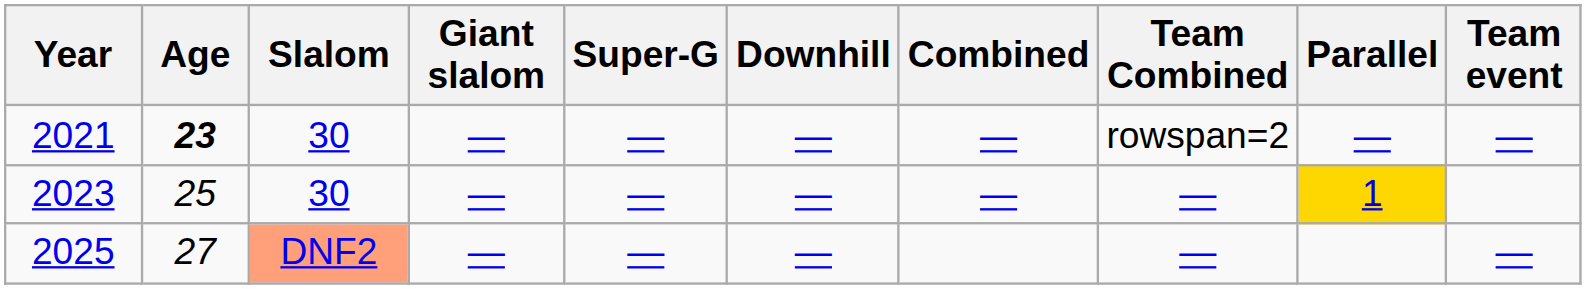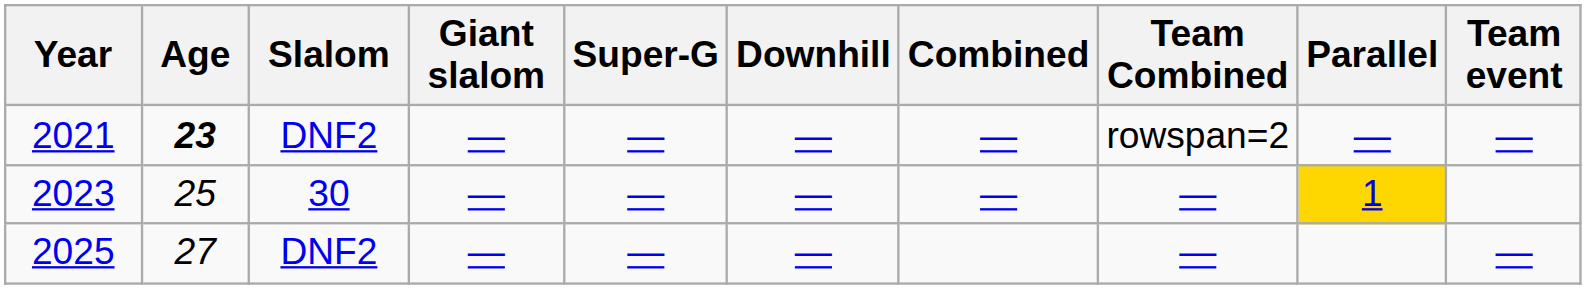(329, 134) 30 -> (329, 134) DNF2
(329, 252) lightsalmon background -> (329, 252) no background
